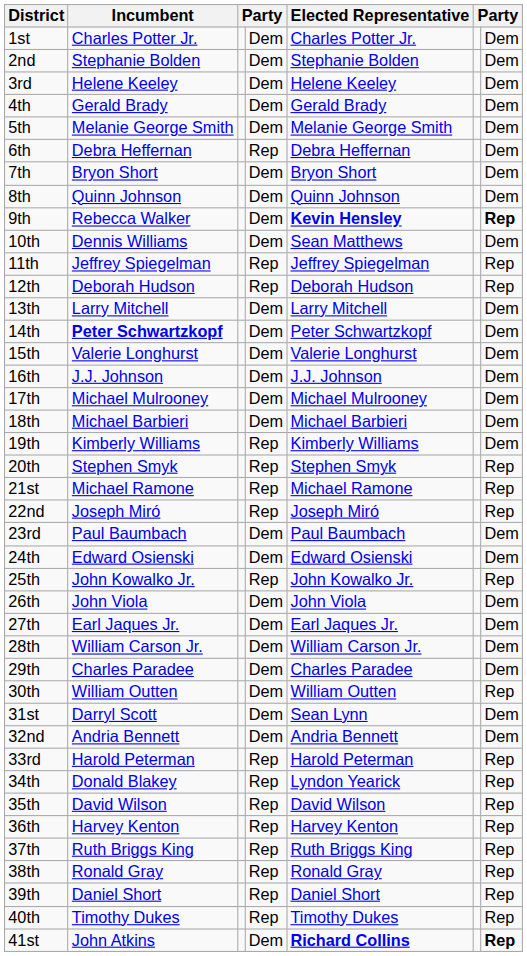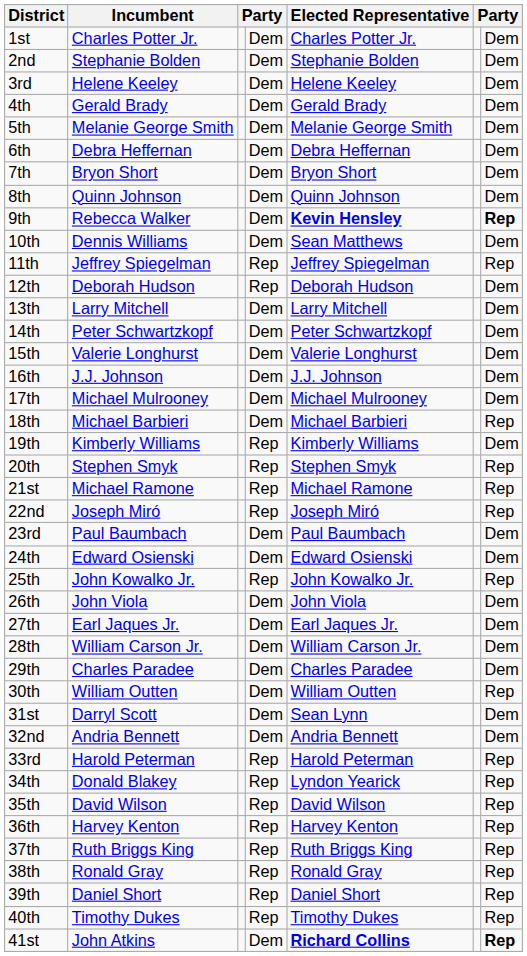(264, 151) Rep -> (266, 151) Dem
(499, 286) Rep -> (502, 286) Dem
(147, 331) bold -> (142, 331) normal
(502, 421) Dem -> (499, 421) Rep
